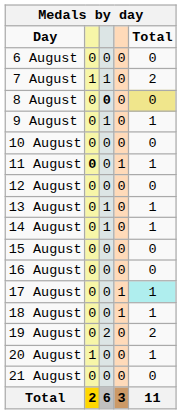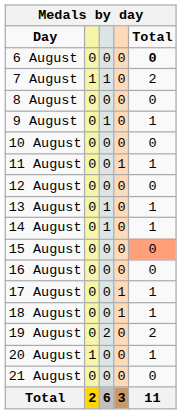(152, 58) normal -> (152, 58) bold
(107, 101) bold -> (107, 101) normal
(152, 101) khaki background -> (152, 101) no background
(92, 164) bold -> (92, 164) normal
(152, 249) no background -> (152, 249) lightsalmon background
(152, 292) paleturquoise background -> (152, 292) no background
